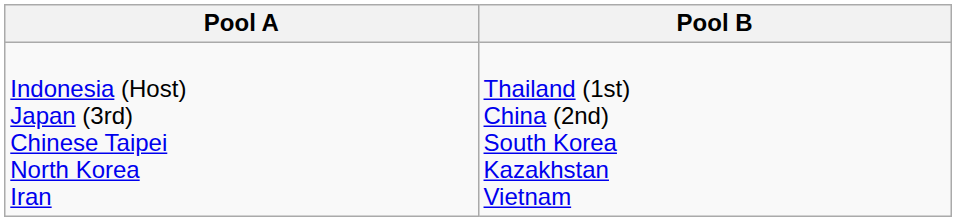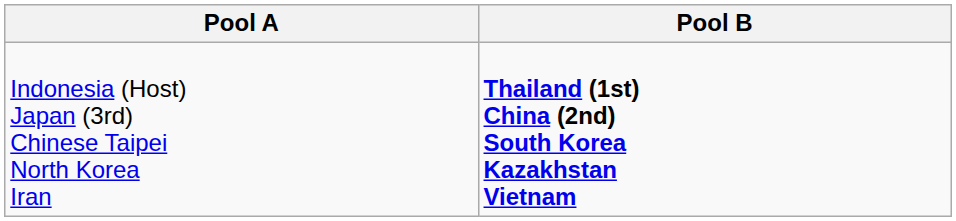(557, 142) normal -> (562, 142) bold
